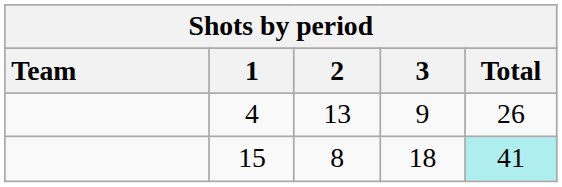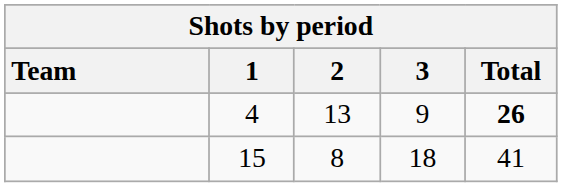(511, 114) normal -> (511, 114) bold
(511, 158) paleturquoise background -> (511, 158) no background
